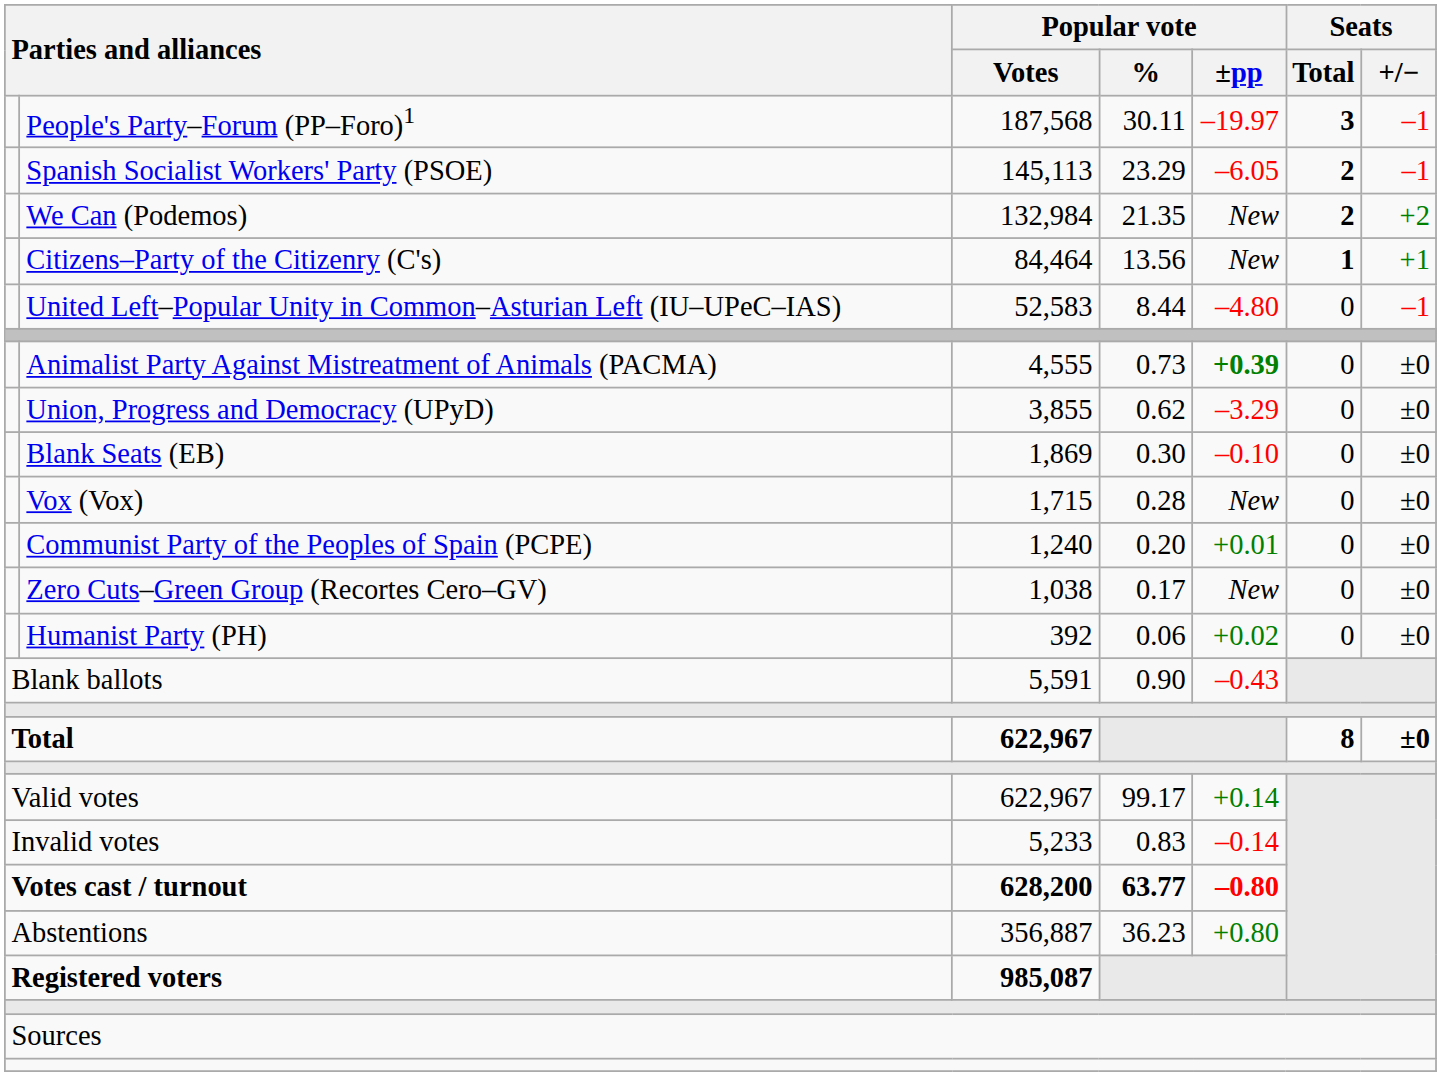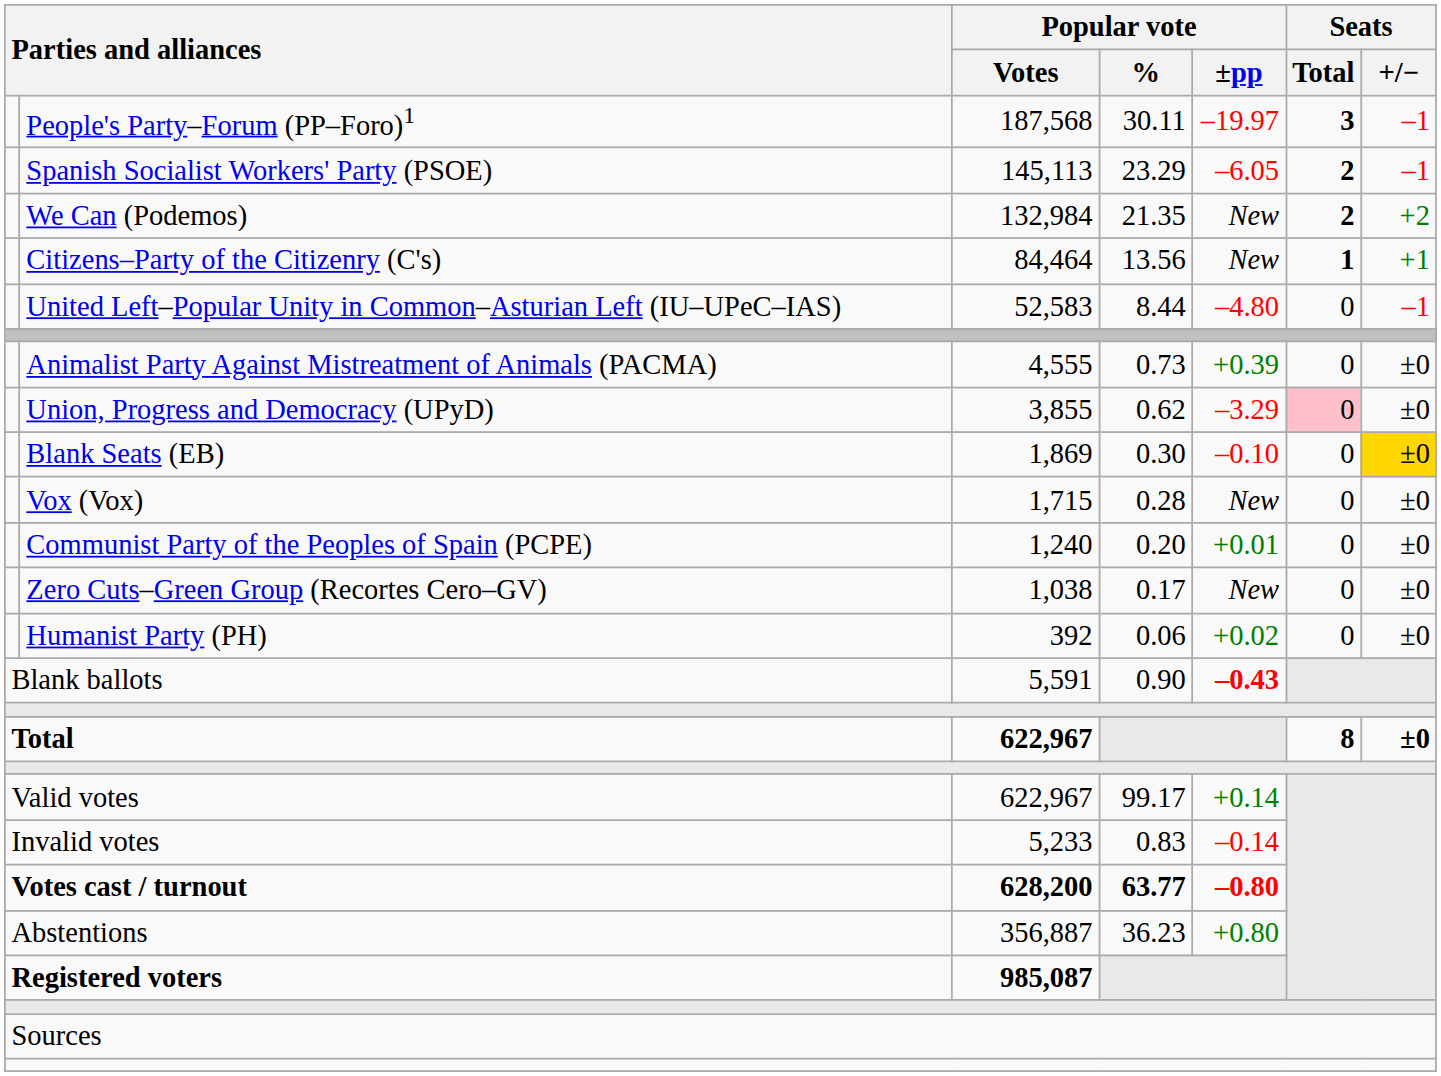(1246, 364) bold -> (1246, 364) normal
(1347, 409) no background -> (1347, 409) pink background
(1415, 454) no background -> (1415, 454) gold background
(1247, 680) normal -> (1247, 680) bold
